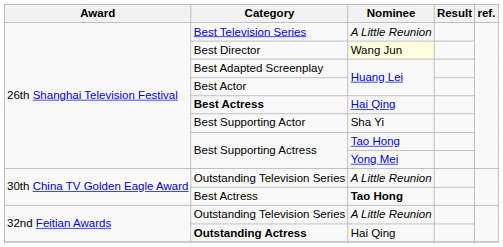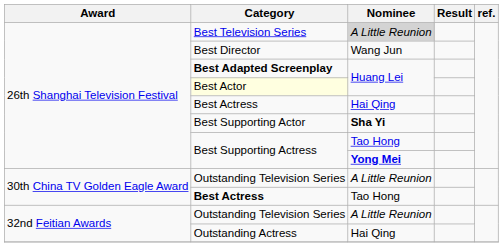(391, 31) no background -> (391, 31) lightgrey background
(376, 50) lightyellow background -> (376, 50) no background
(258, 68) normal -> (263, 68) bold
(220, 86) no background -> (220, 86) lightyellow background
(229, 104) bold -> (226, 104) normal
(367, 123) normal -> (368, 123) bold
(374, 159) normal -> (376, 159) bold
(226, 196) normal -> (229, 196) bold
(377, 196) bold -> (375, 196) normal
(250, 232) bold -> (245, 232) normal
